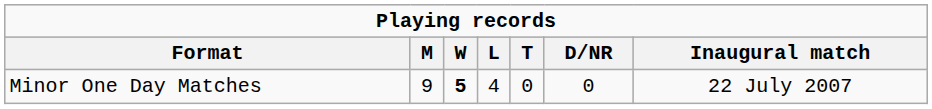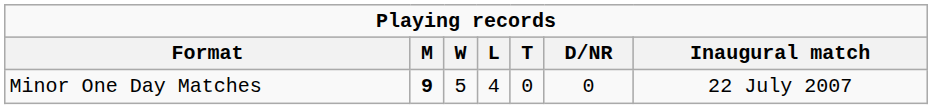(427, 86) normal -> (427, 86) bold
(460, 86) bold -> (460, 86) normal
